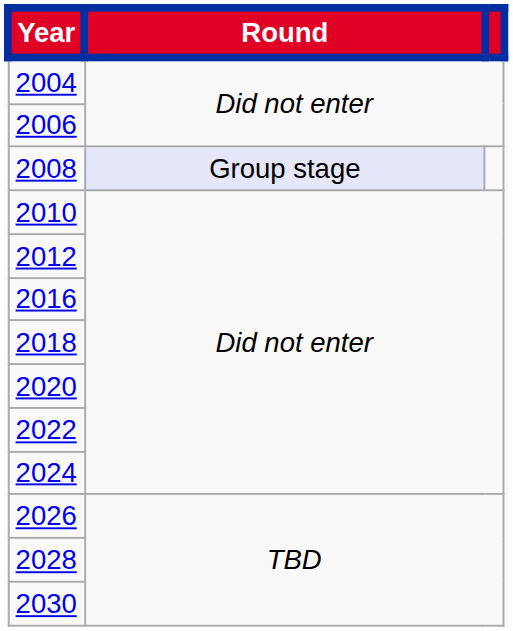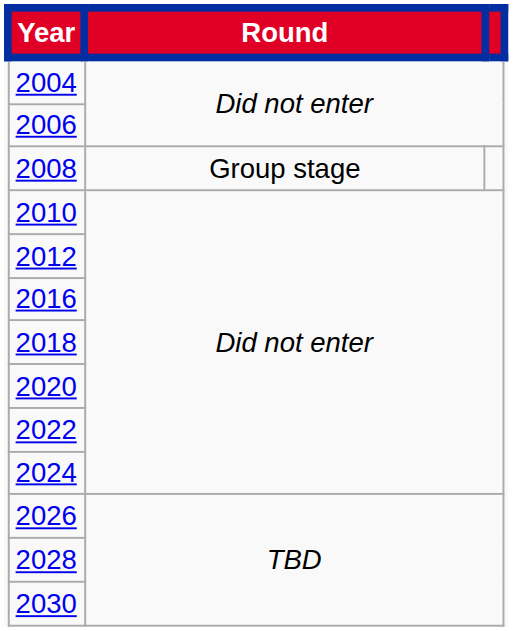(285, 169) lavender background -> (285, 169) no background
